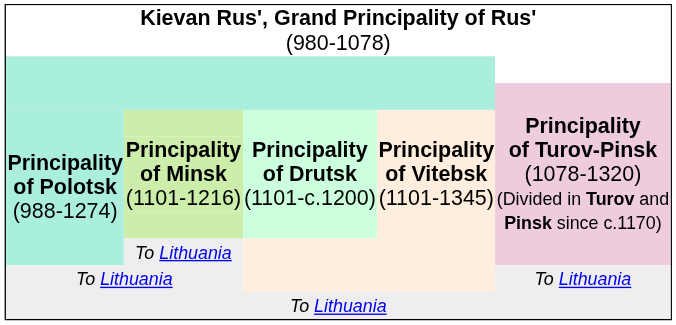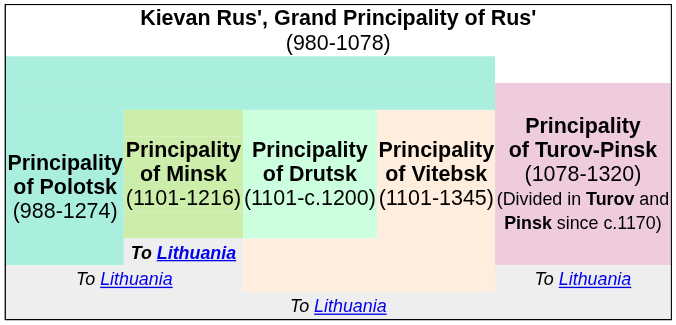(183, 253) normal -> (183, 251) bold
